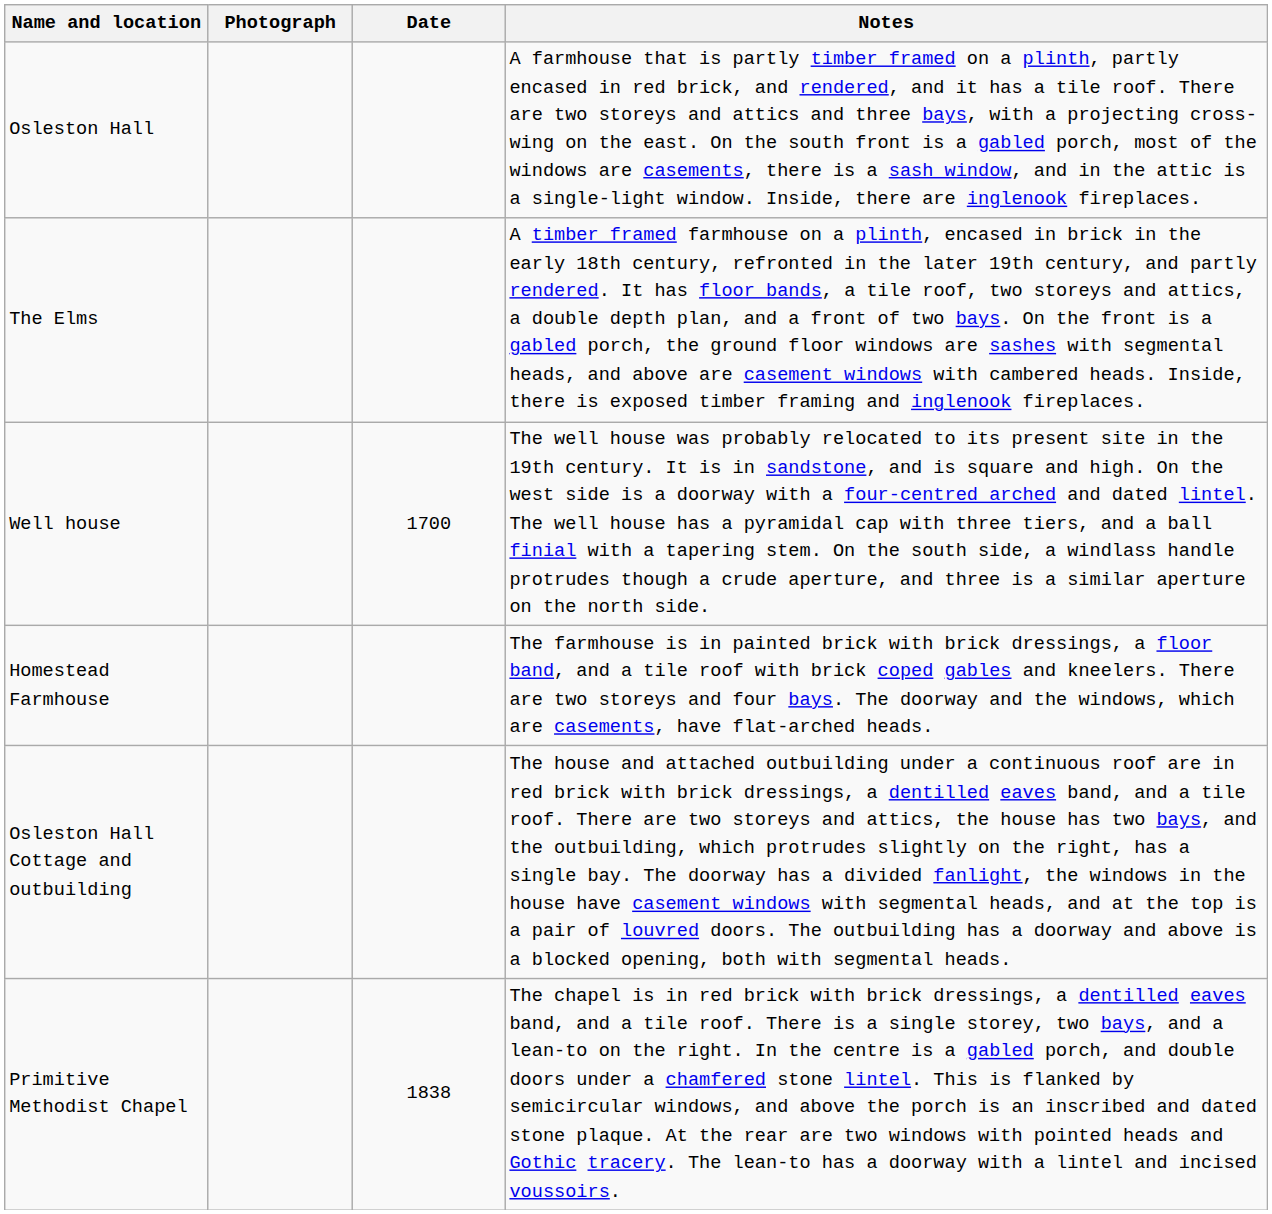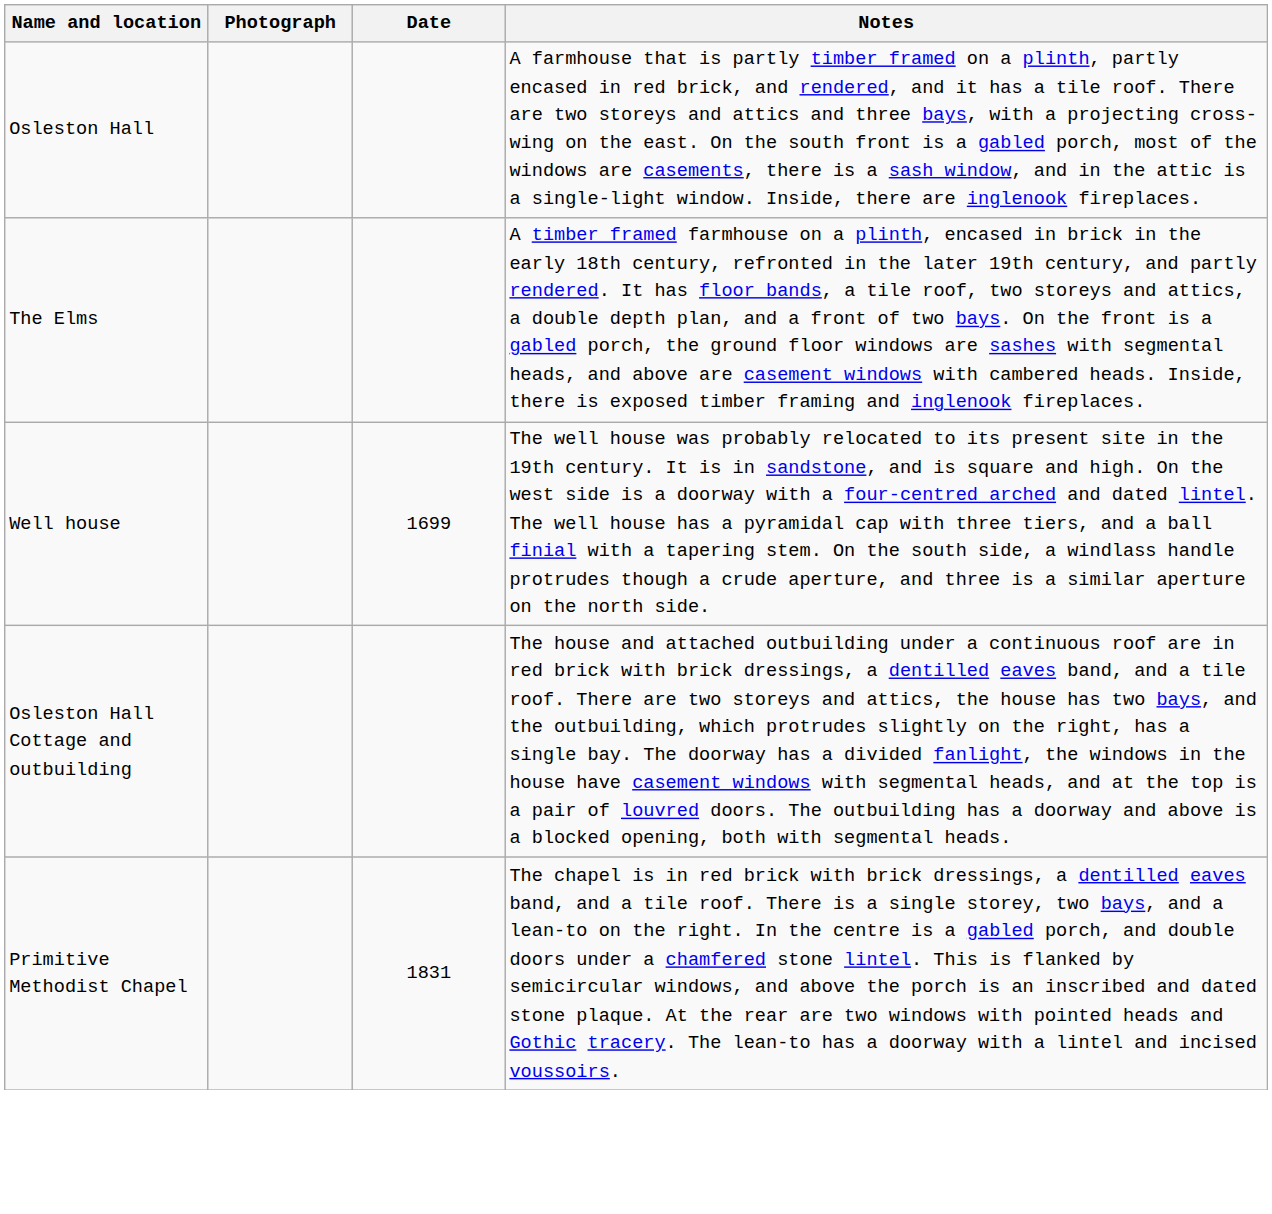(429, 523) 1700 -> (429, 523) 1699
- row: (59, 686)
(429, 1094) 1838 -> (429, 973) 1831
